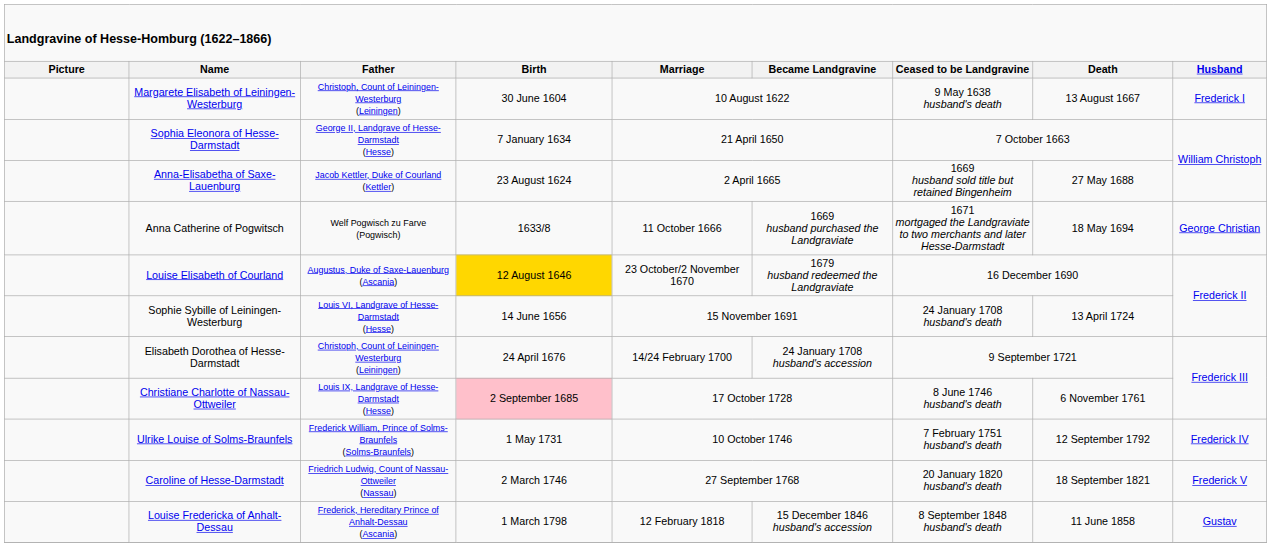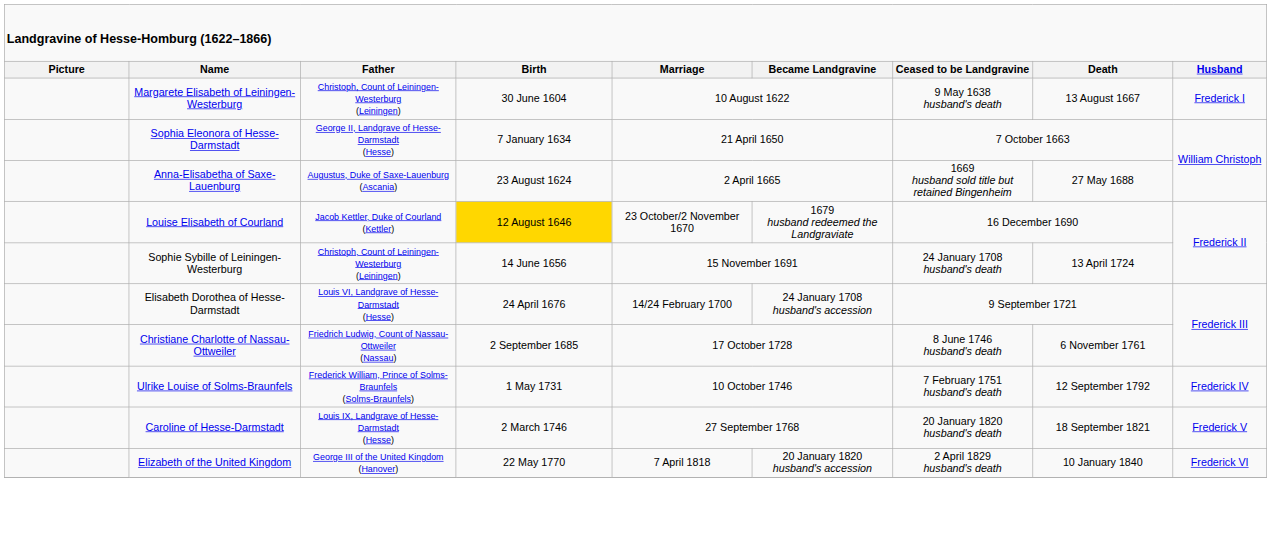(378, 181) Jacob Kettler, Duke of Courland (Kettler) -> (378, 181) Augustus, Duke of Saxe-Lauenburg (Ascania)
- row: (215, 228)
(378, 276) Augustus, Duke of Saxe-Lauenburg (Ascania) -> (378, 222) Jacob Kettler, Duke of Courland (Kettler)
(378, 317) Louis VI, Landgrave of Hesse-Darmstadt (Hesse) -> (378, 264) Christoph, Count of Leiningen-Westerburg (Leiningen)
(378, 358) Christoph, Count of Leiningen-Westerburg (Leiningen) -> (378, 305) Louis VI, Landgrave of Hesse-Darmstadt (Hesse)
(378, 399) Louis IX, Landgrave of Hesse-Darmstadt (Hesse) -> (378, 346) Friedrich Ludwig, Count of Nassau-Ottweiler (Nassau)
(534, 398) pink background -> (534, 345) no background
(378, 481) Friedrich Ludwig, Count of Nassau-Ottweiler (Nassau) -> (378, 428) Louis IX, Landgrave of Hesse-Darmstadt (Hesse)
+ row: (215, 462)
- row: (215, 522)
